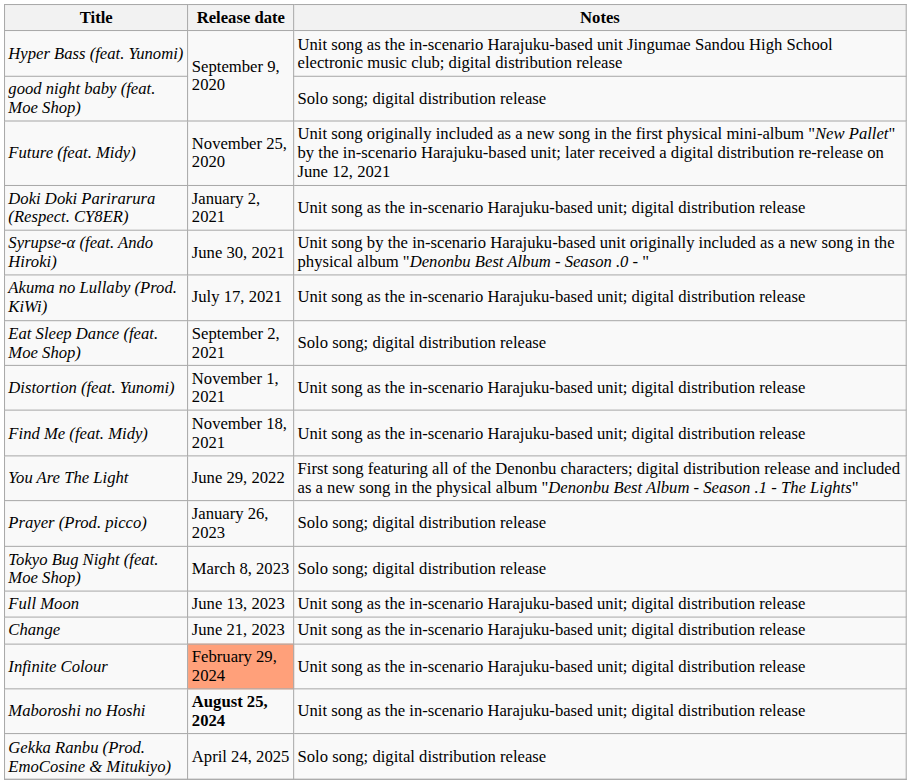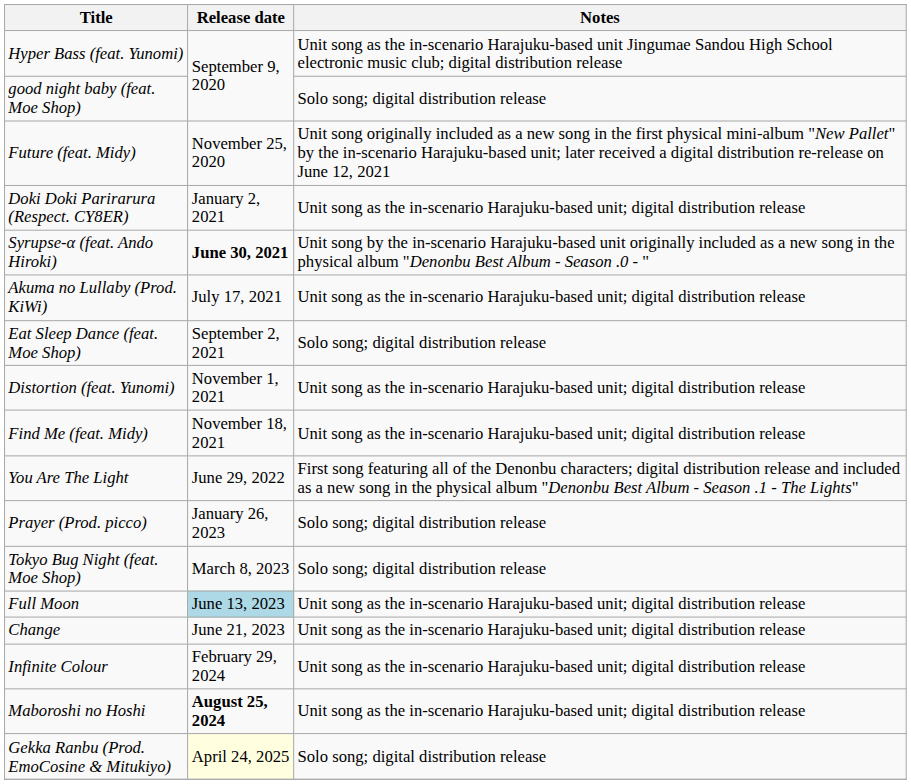(238, 252) normal -> (240, 252) bold
(238, 604) no background -> (238, 604) lightblue background
(234, 666) lightsalmon background -> (234, 666) no background
(241, 756) no background -> (241, 756) lightyellow background
